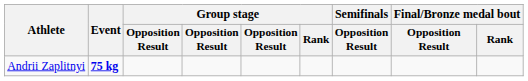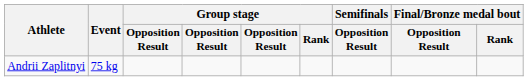(105, 66) bold -> (104, 66) normal
